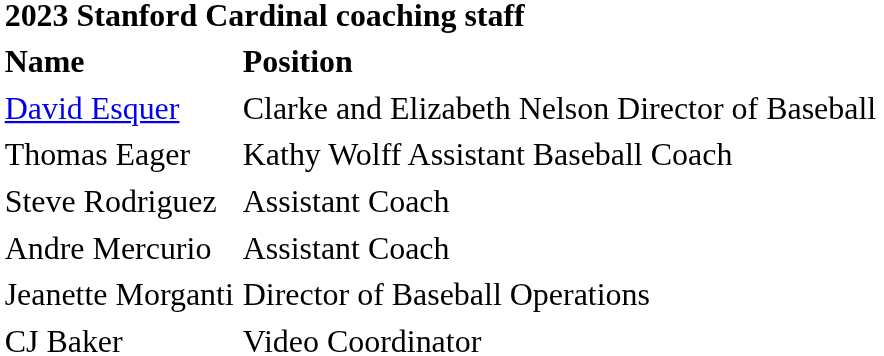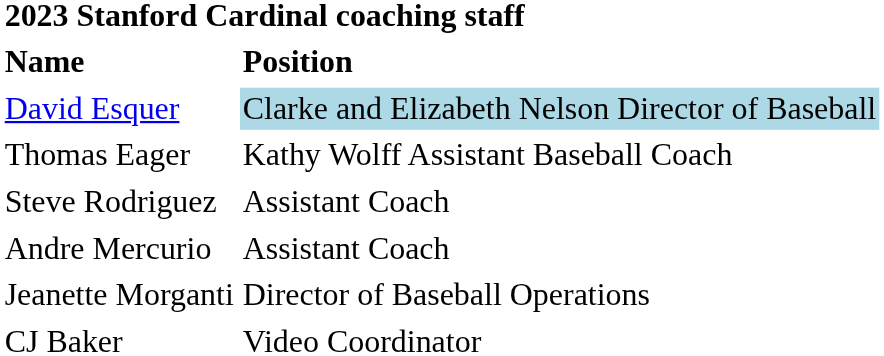(559, 108) no background -> (559, 108) lightblue background
